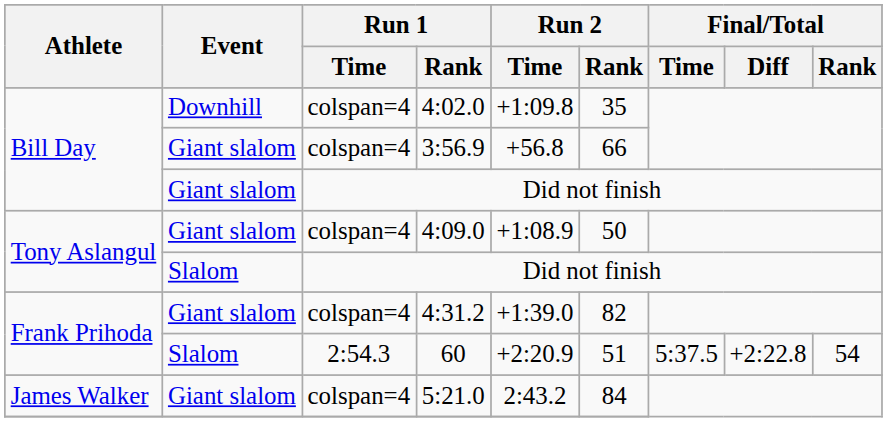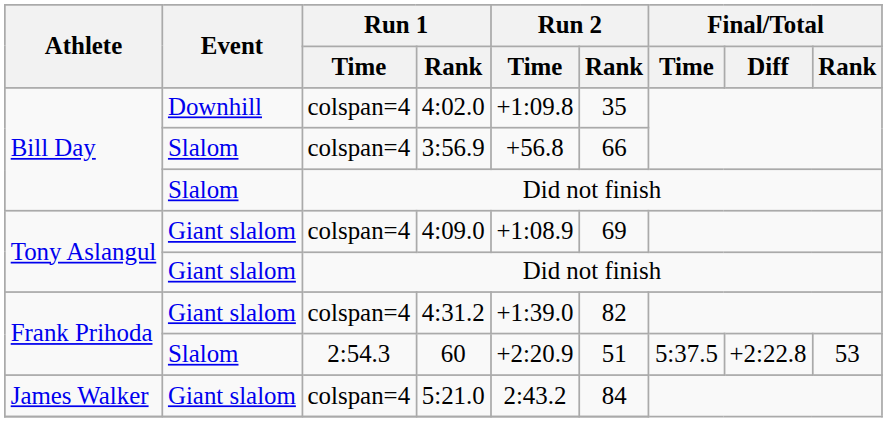(232, 148) Giant slalom -> (203, 148) Slalom
(232, 189) Giant slalom -> (203, 189) Slalom
(614, 230) 50 -> (614, 230) 69
(203, 271) Slalom -> (232, 271) Giant slalom
(847, 354) 54 -> (847, 354) 53
